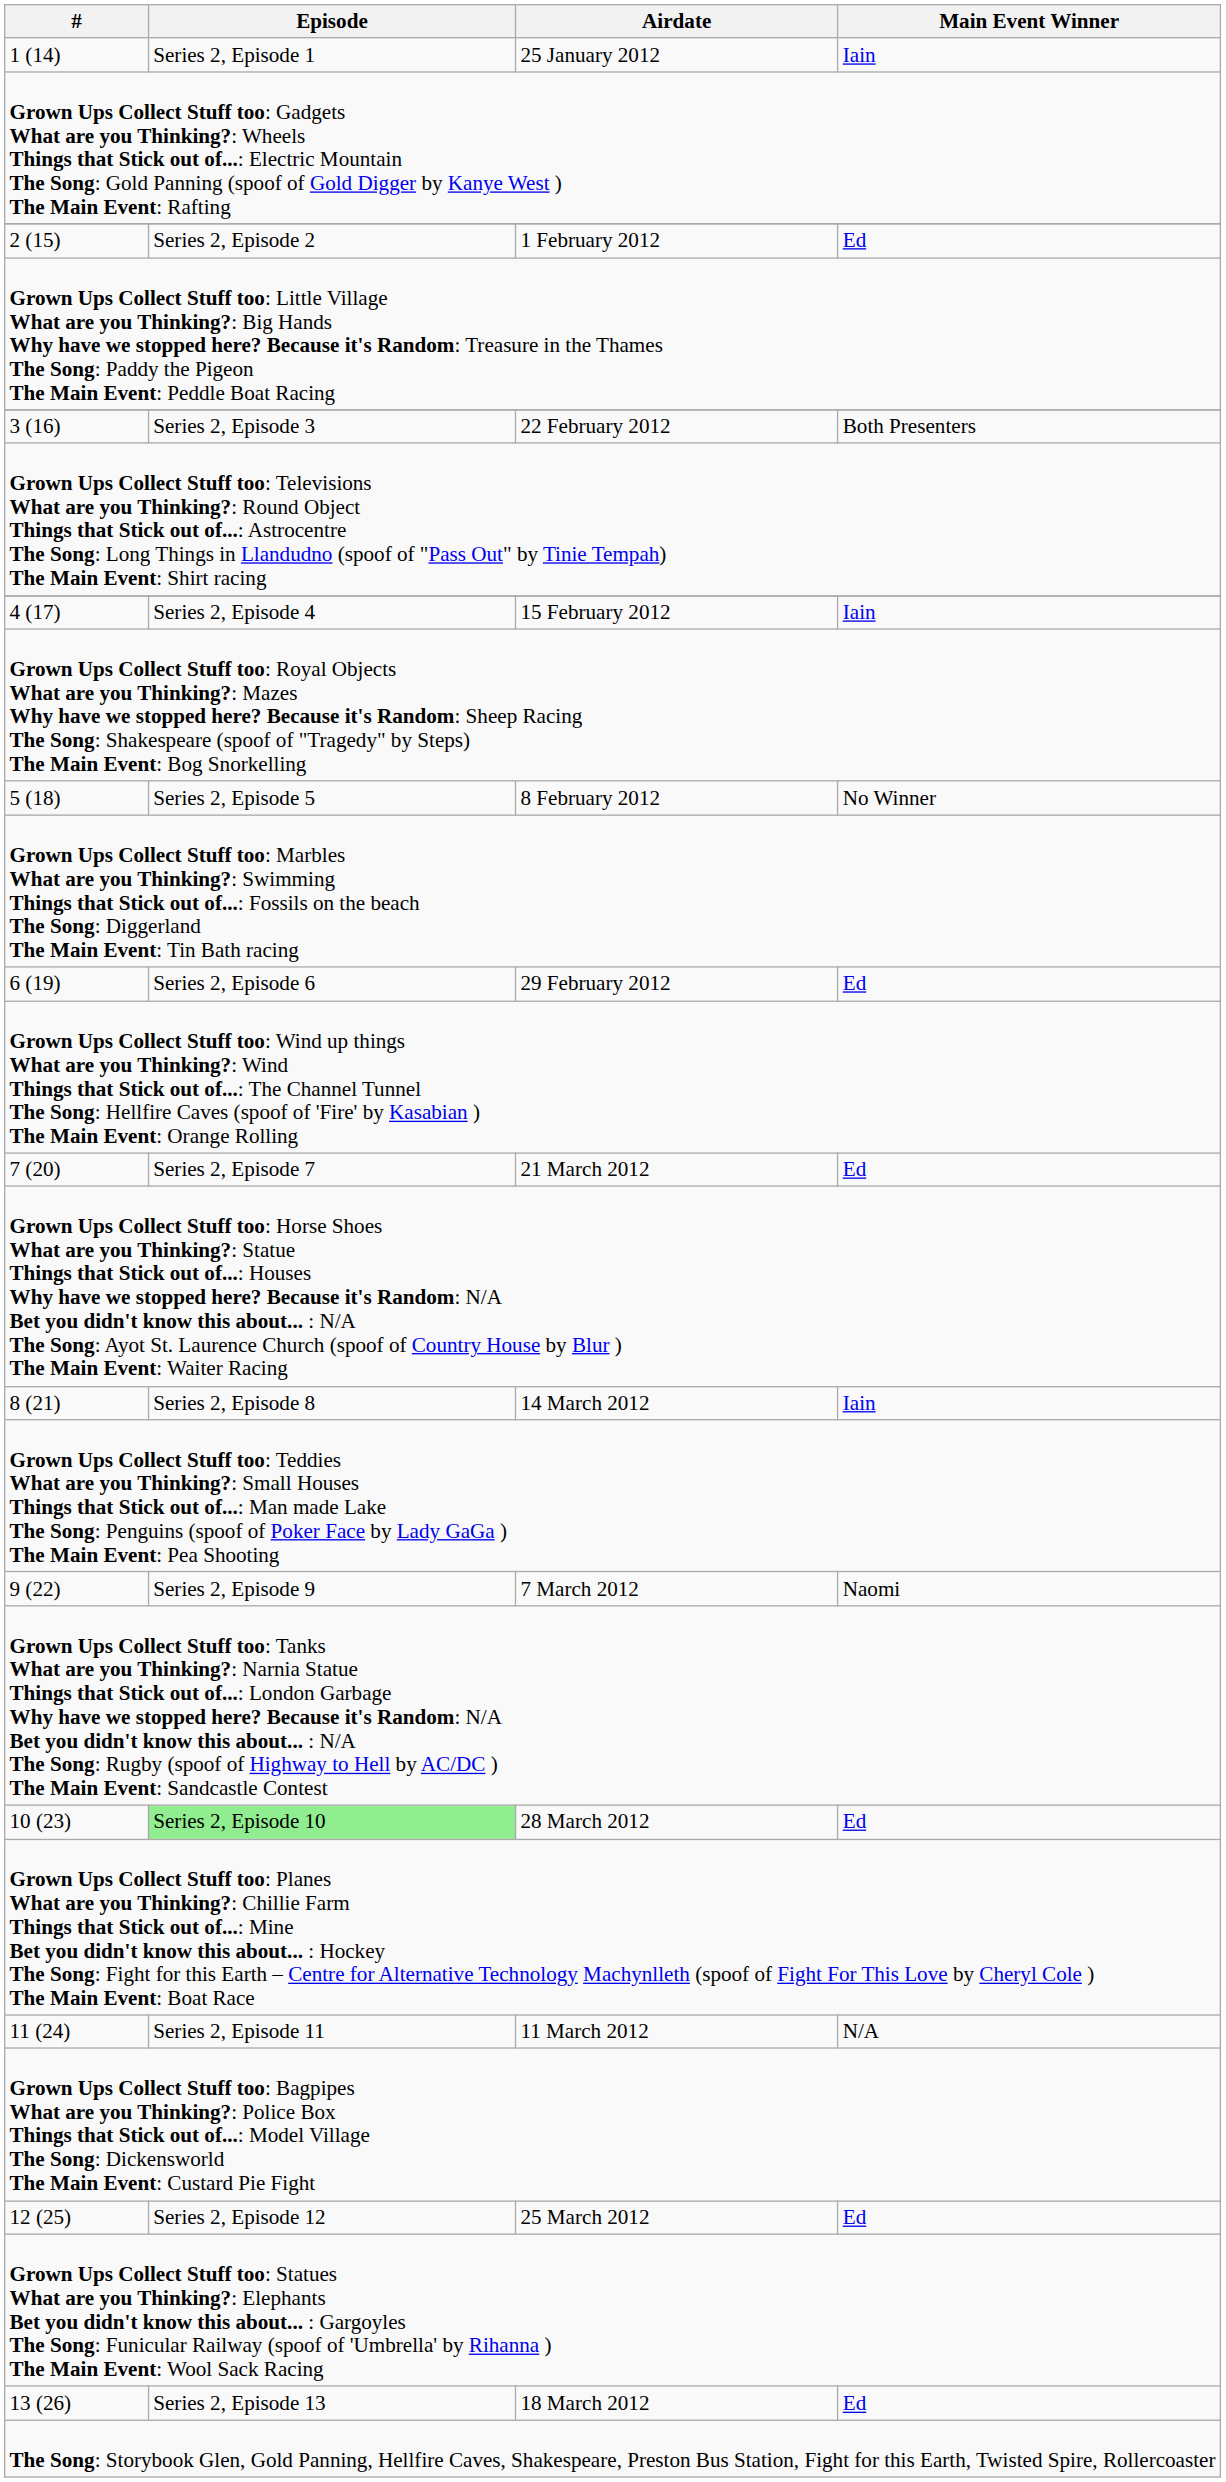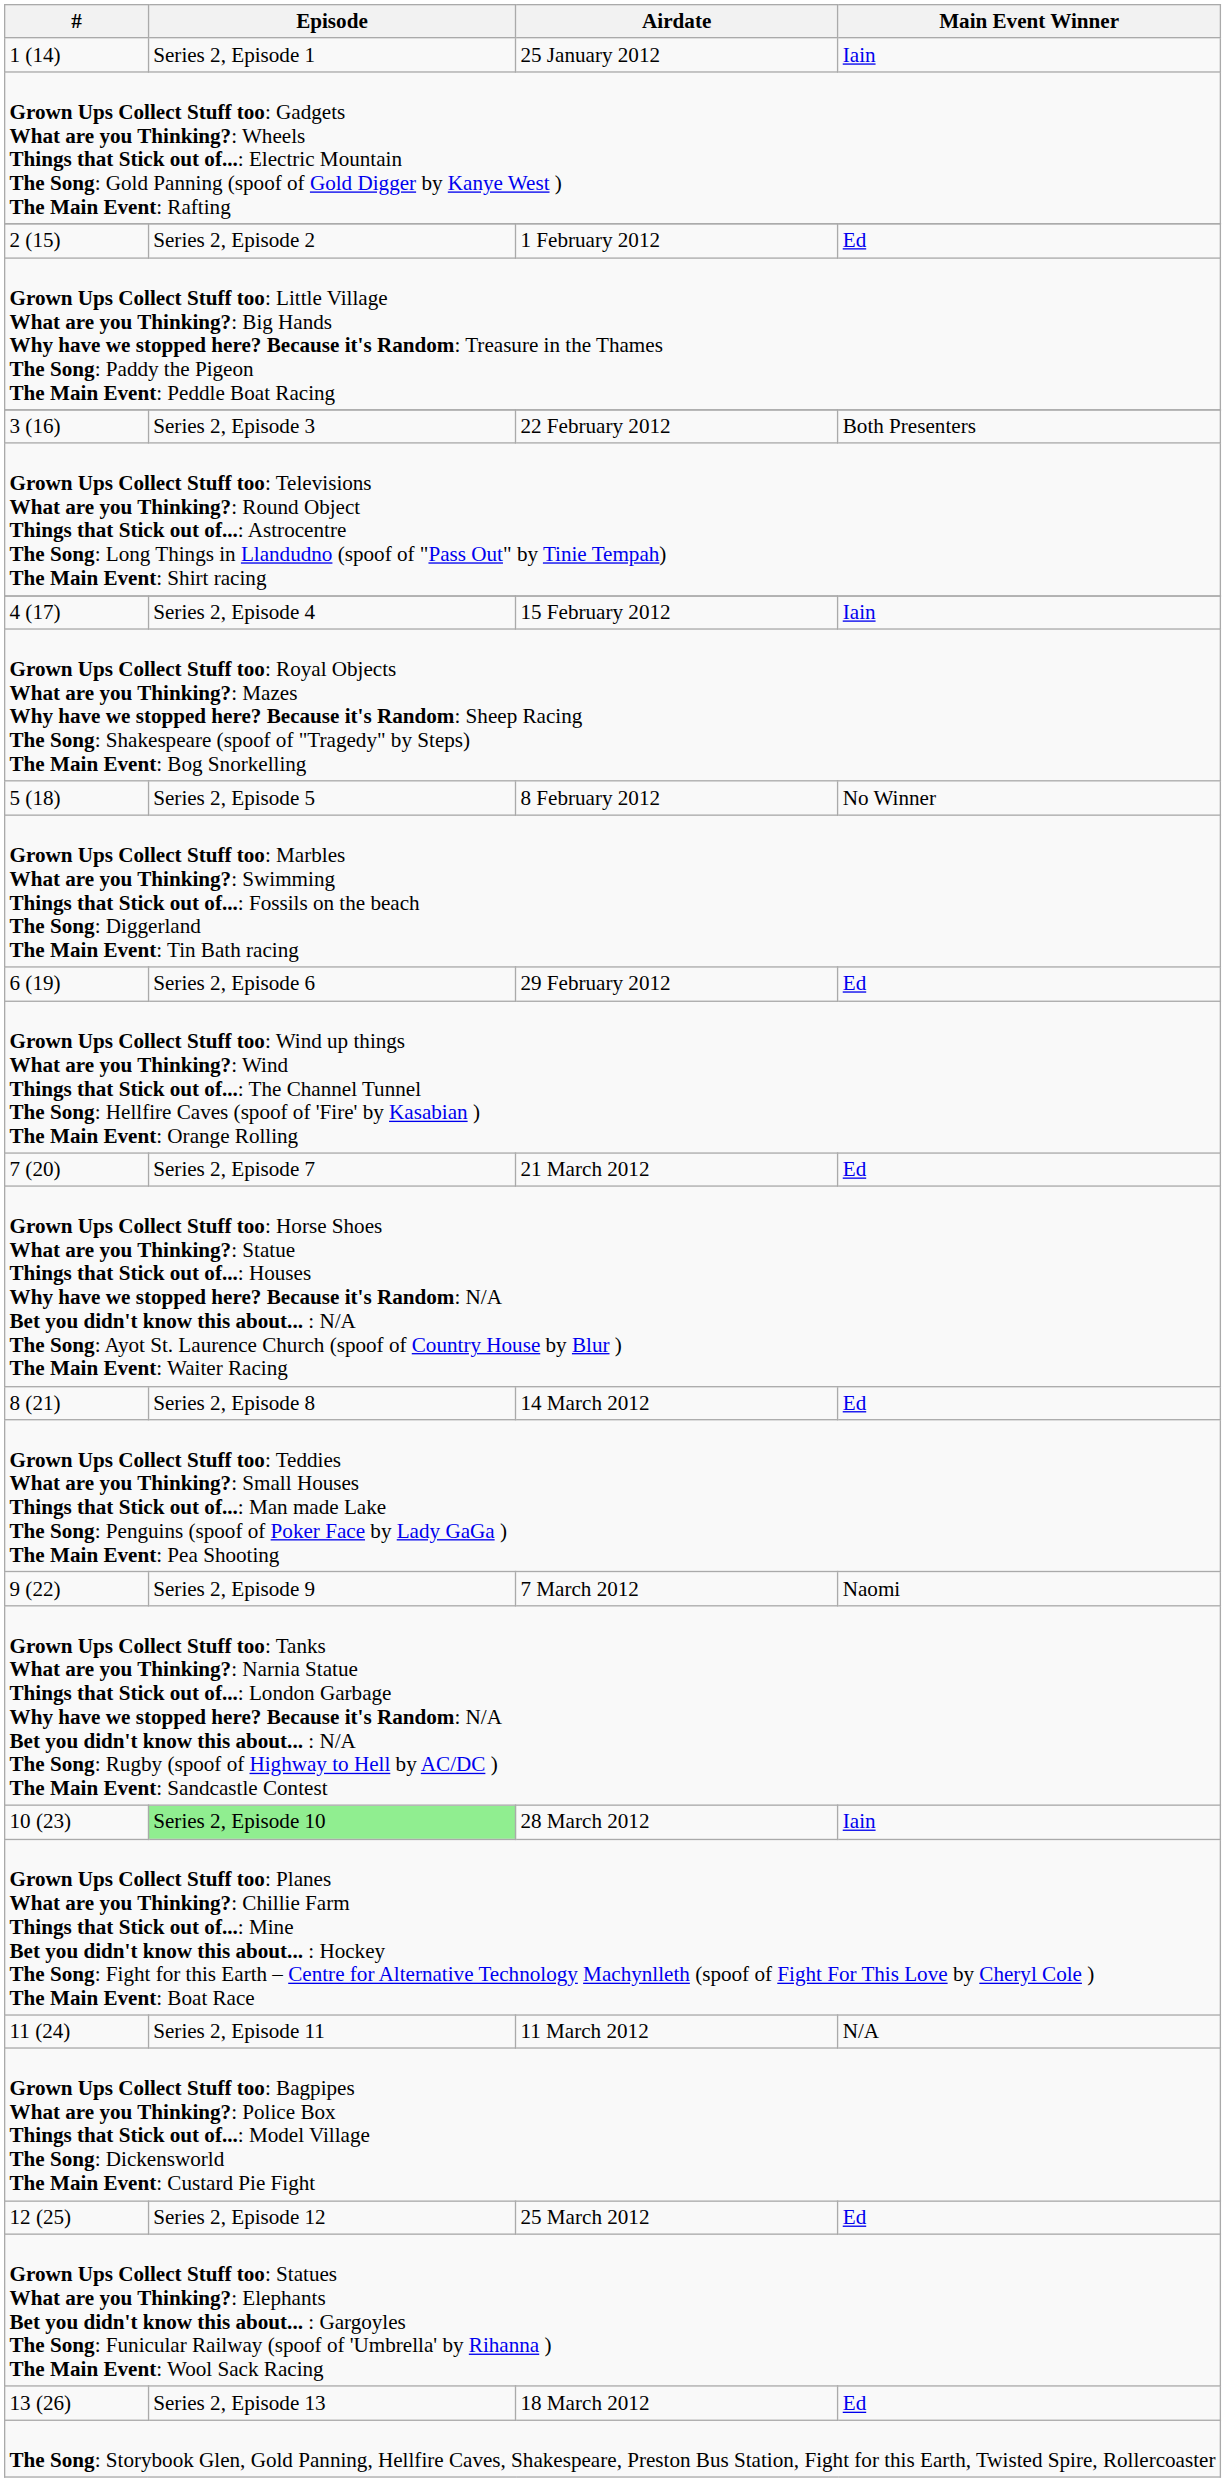(859, 1402) Iain -> (854, 1402) Ed
(854, 1821) Ed -> (859, 1821) Iain
